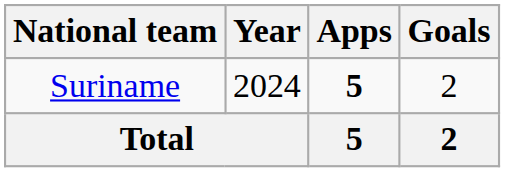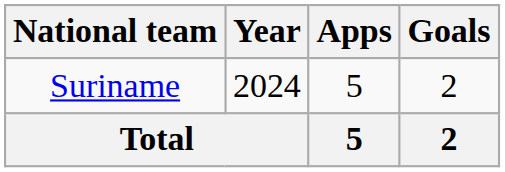(354, 85) bold -> (354, 85) normal
